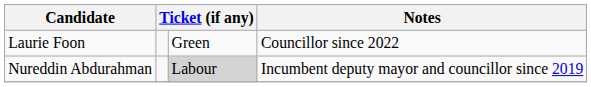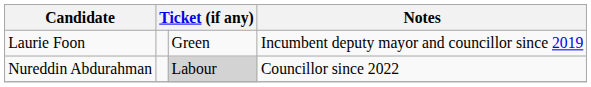(330, 43) Councillor since 2022 -> (422, 43) Incumbent deputy mayor and councillor since 2019
(422, 69) Incumbent deputy mayor and councillor since 2019 -> (330, 69) Councillor since 2022
